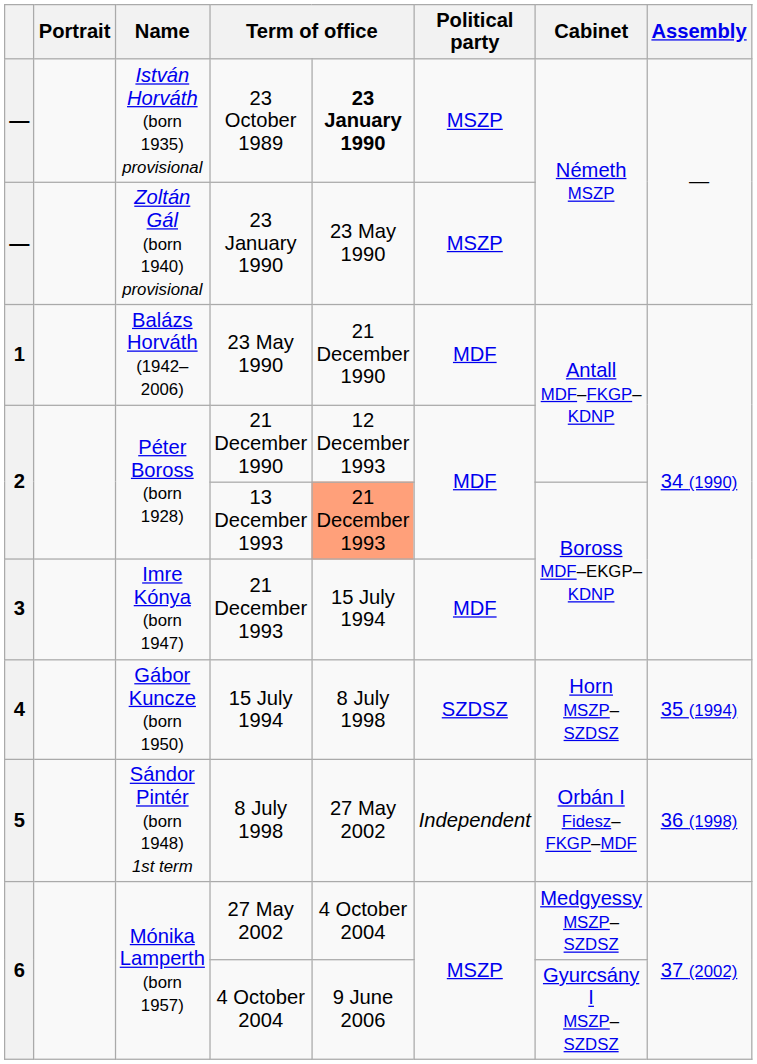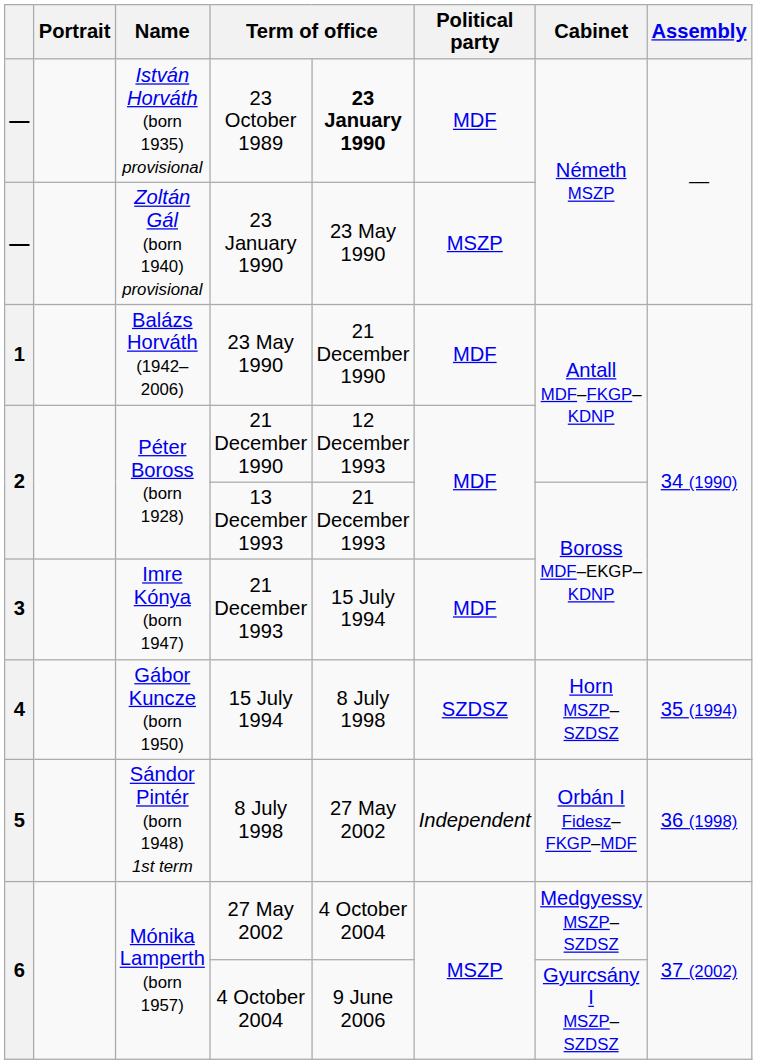(475, 120) MSZP -> (475, 120) MDF
(363, 520) lightsalmon background -> (363, 520) no background
